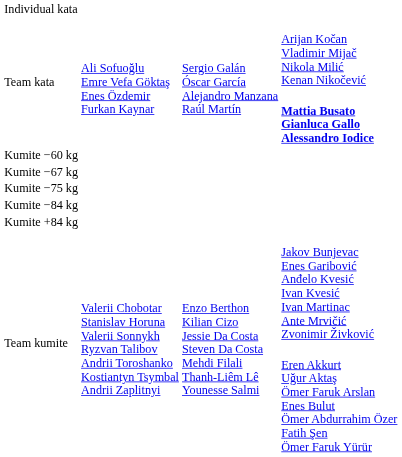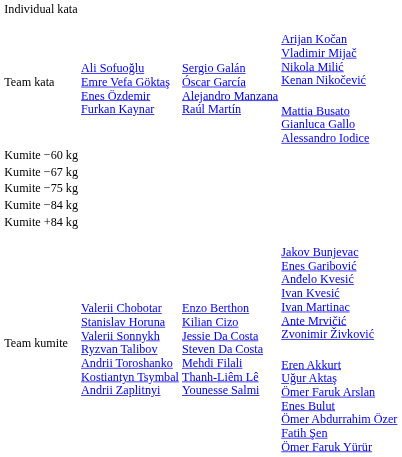(328, 124) bold -> (325, 124) normal
